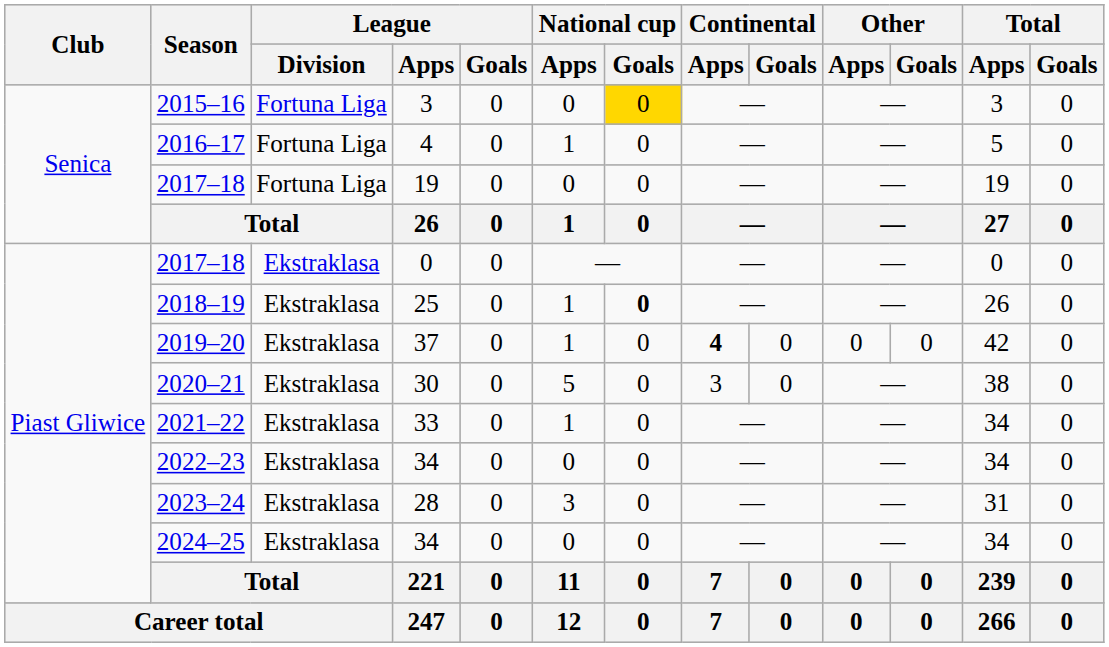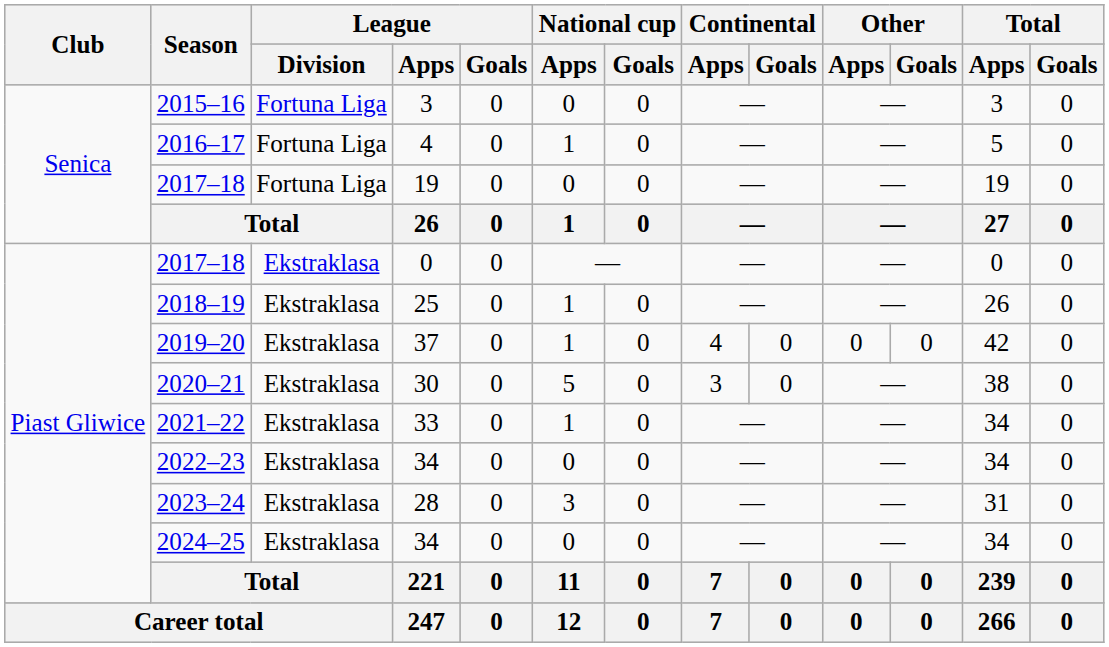(643, 104) gold background -> (643, 104) no background
(643, 303) bold -> (643, 303) normal
(716, 343) bold -> (716, 343) normal
